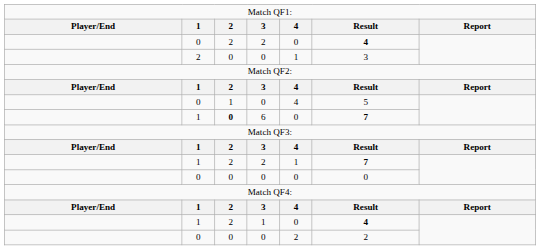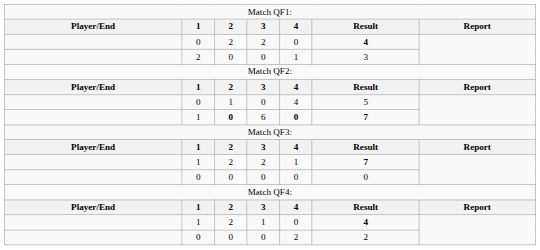(296, 116) normal -> (296, 116) bold
